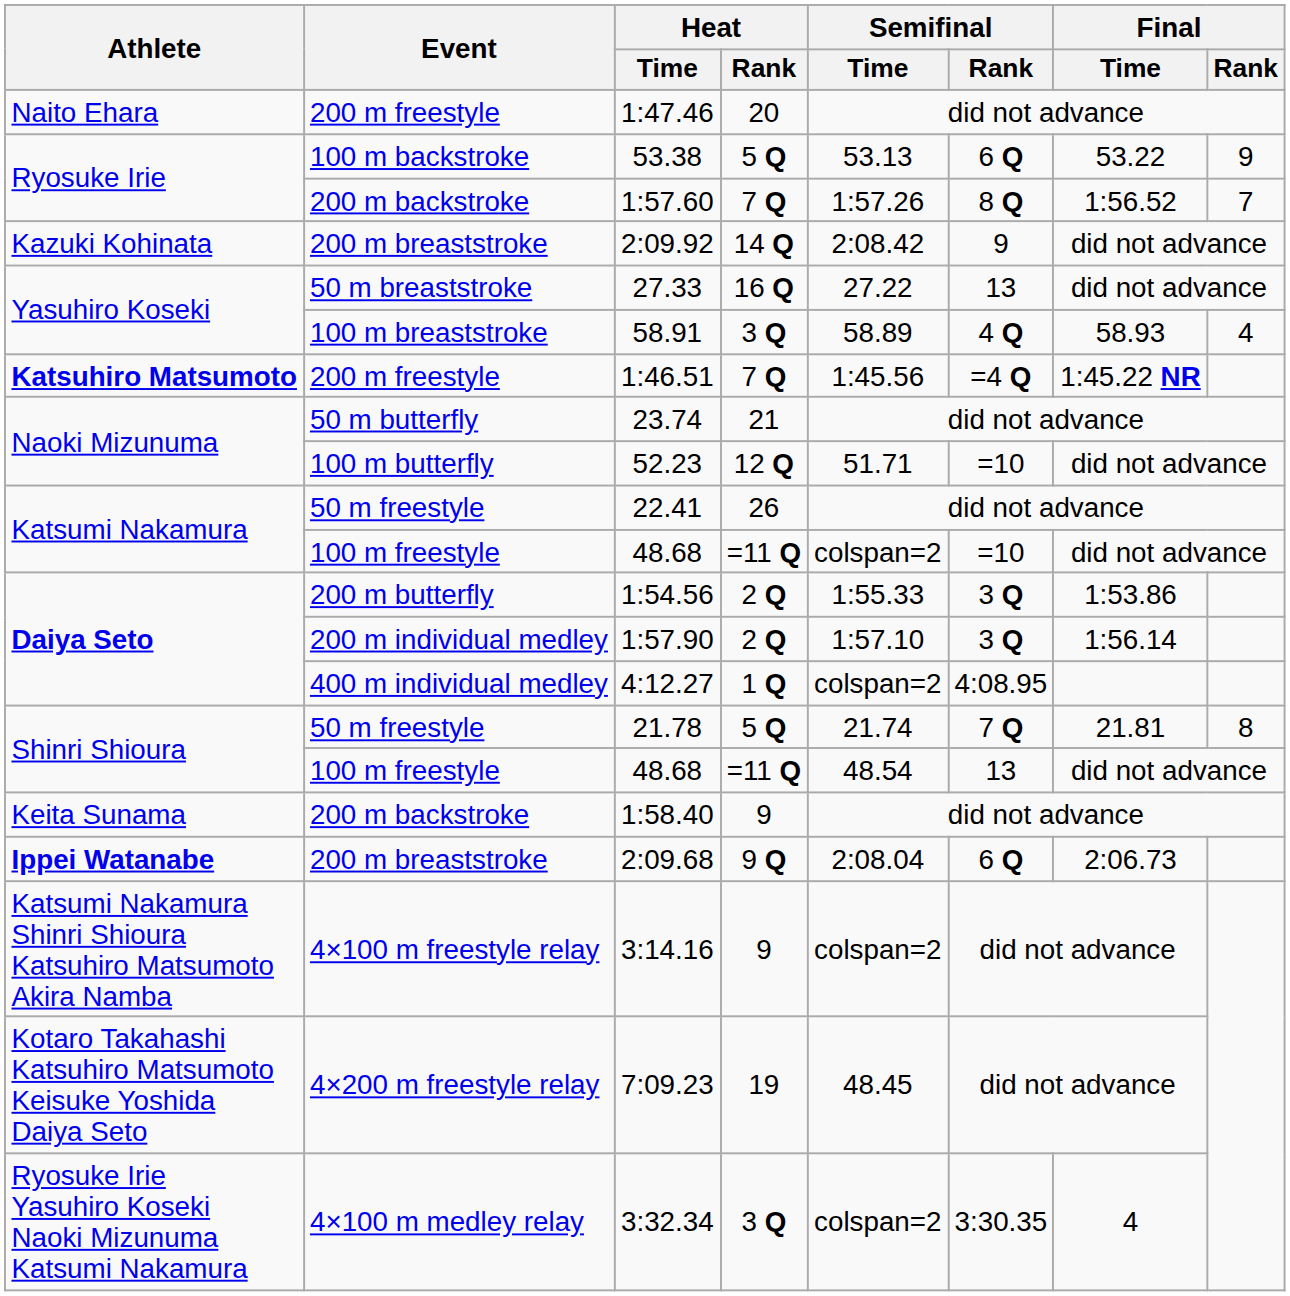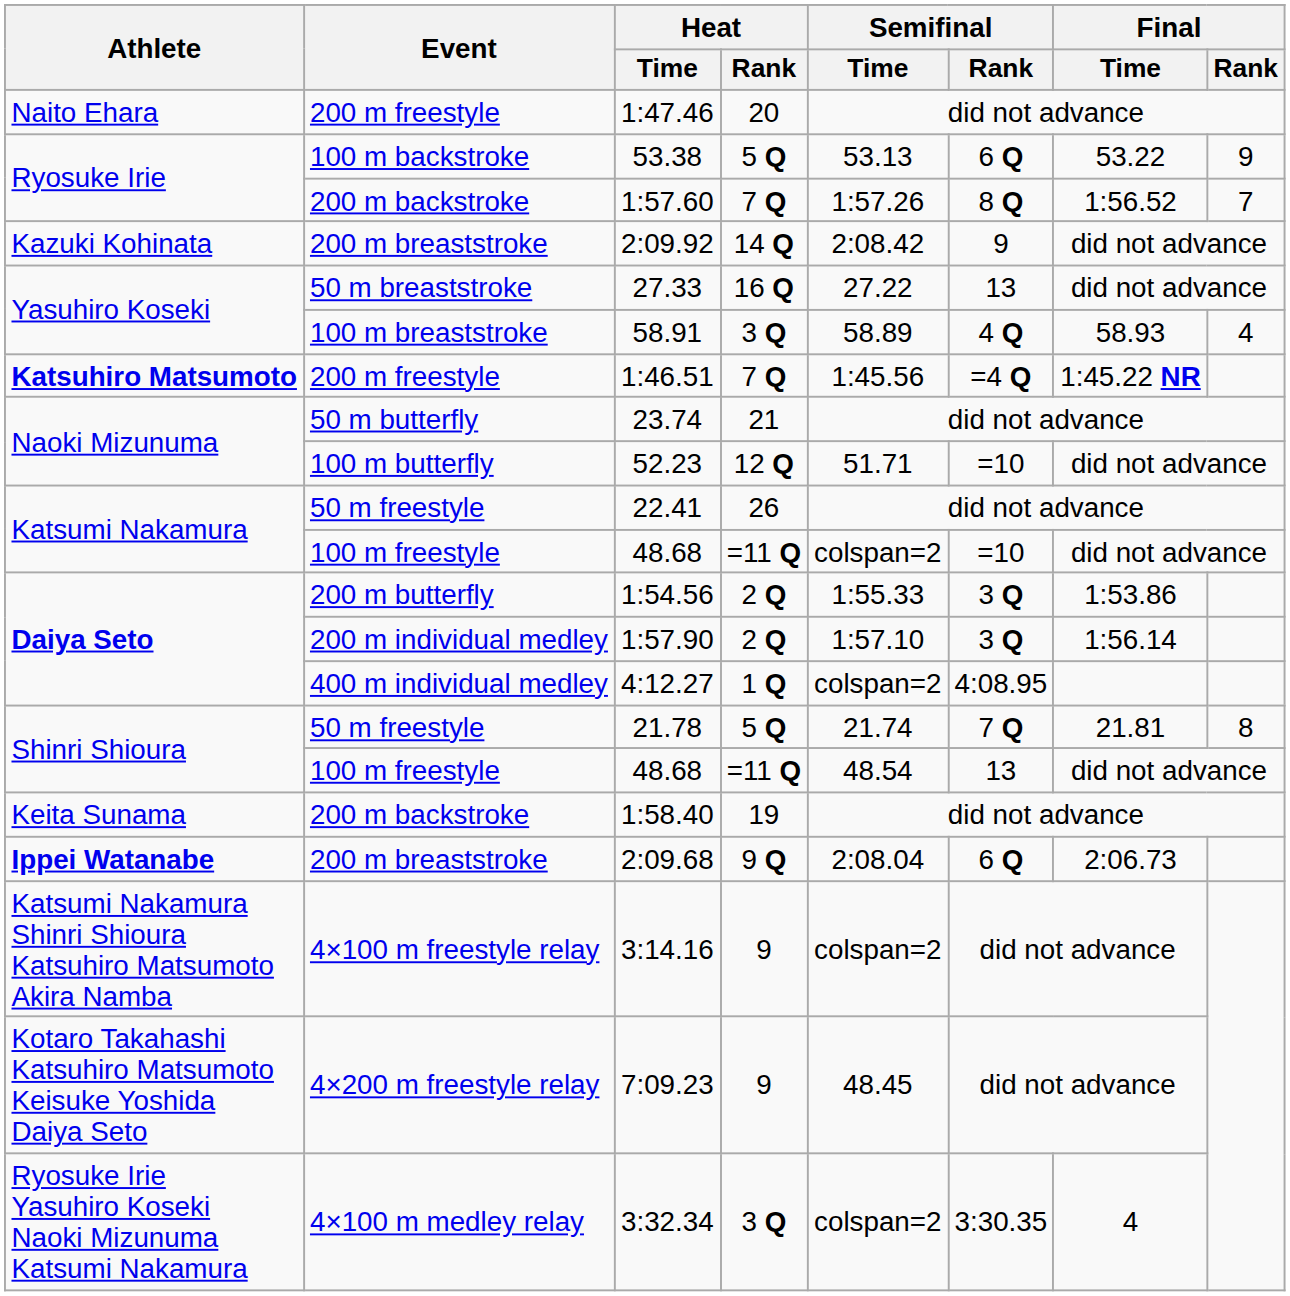(764, 815) 9 -> (764, 815) 19
(764, 1086) 19 -> (764, 1086) 9
